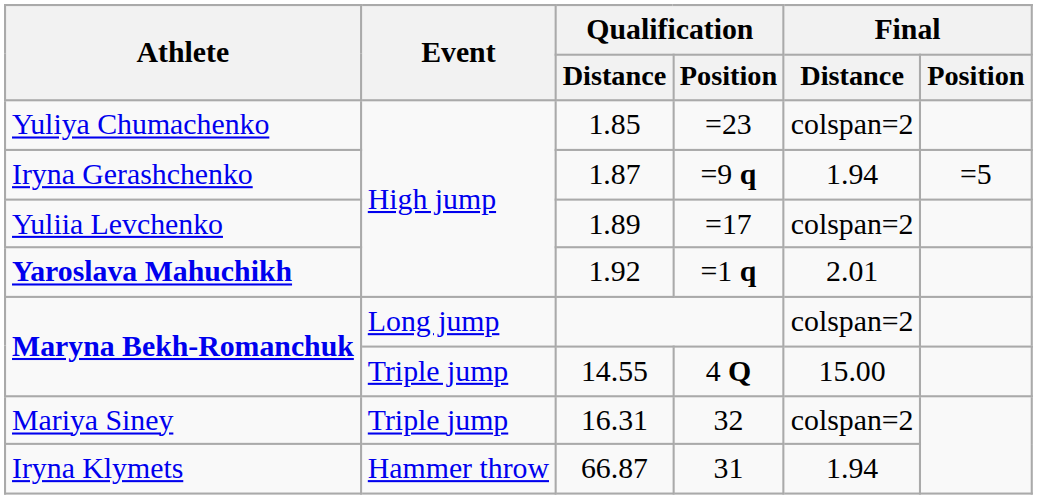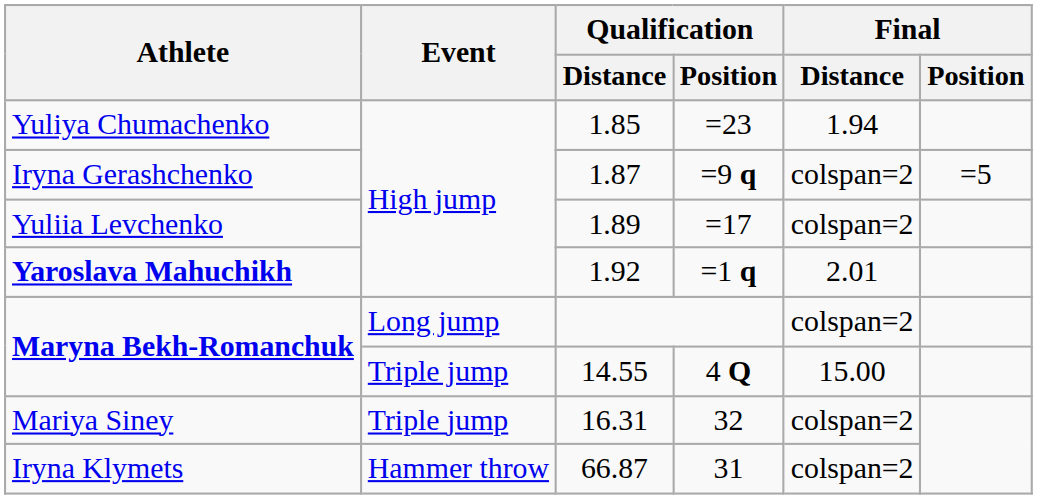(852, 125) colspan=2 -> (852, 125) 1.94
(852, 174) 1.94 -> (852, 174) colspan=2
(852, 469) 1.94 -> (852, 469) colspan=2
